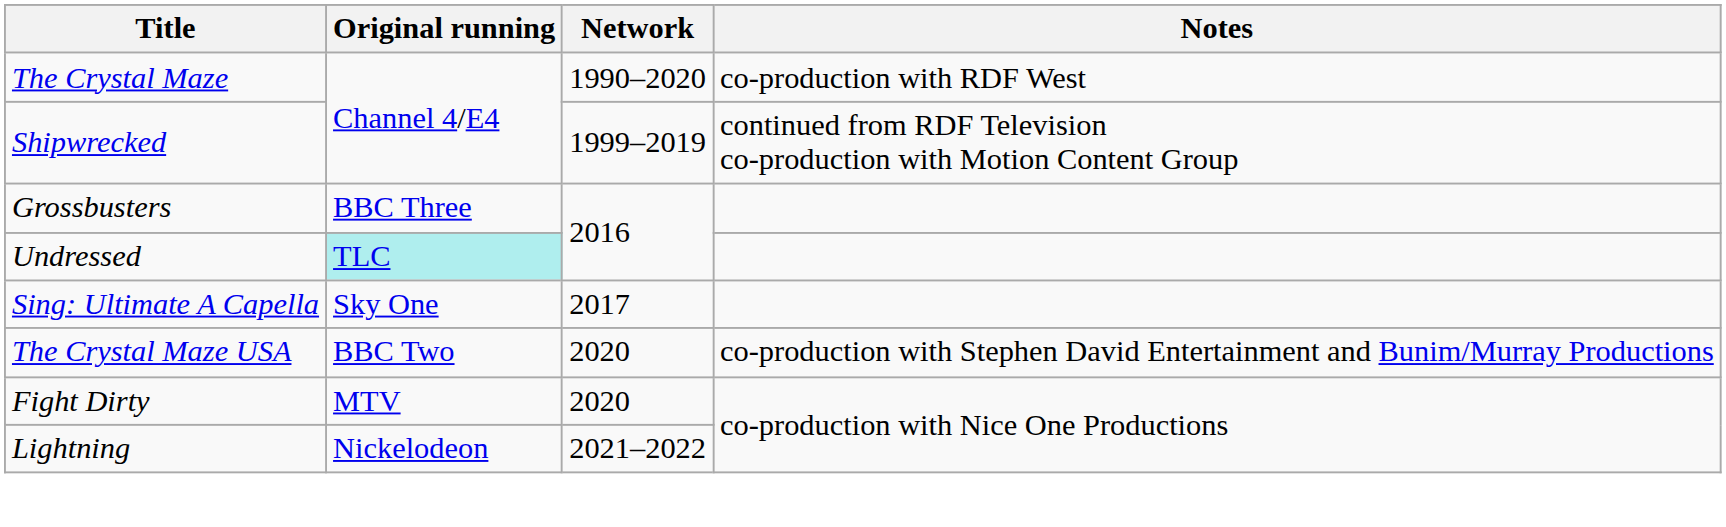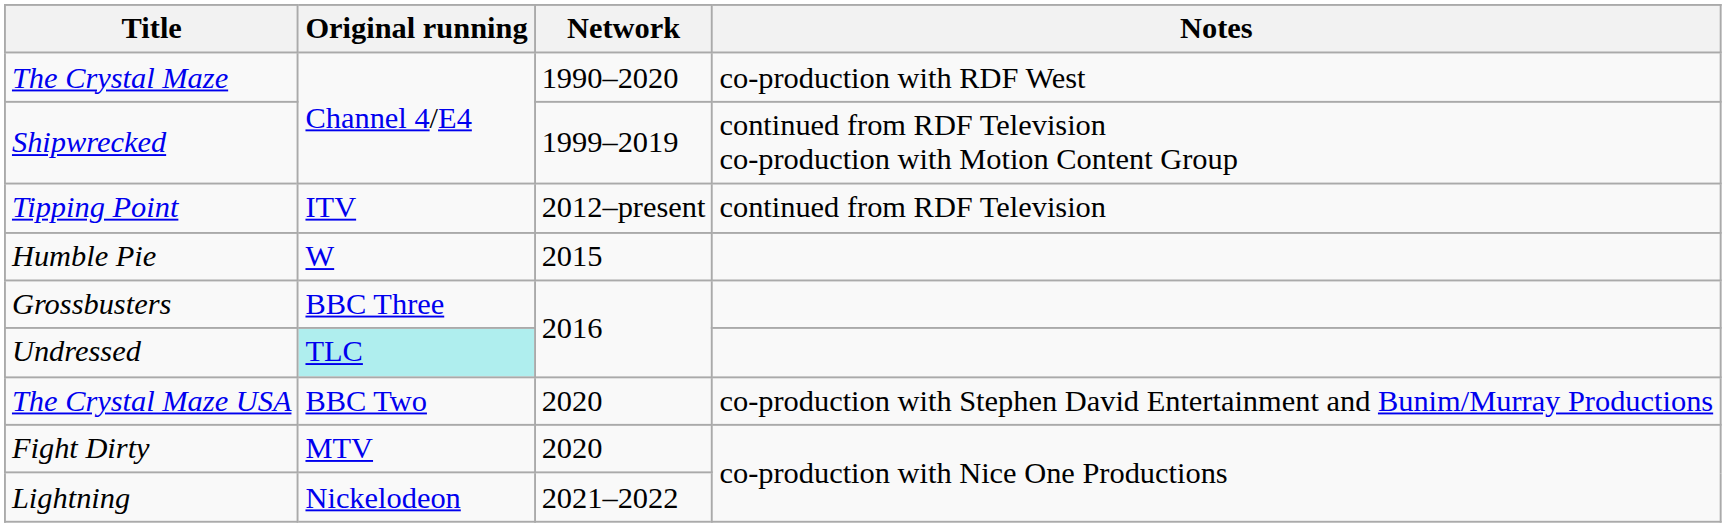+ row: (95, 207)
+ row: (84, 255)
- row: (166, 303)
